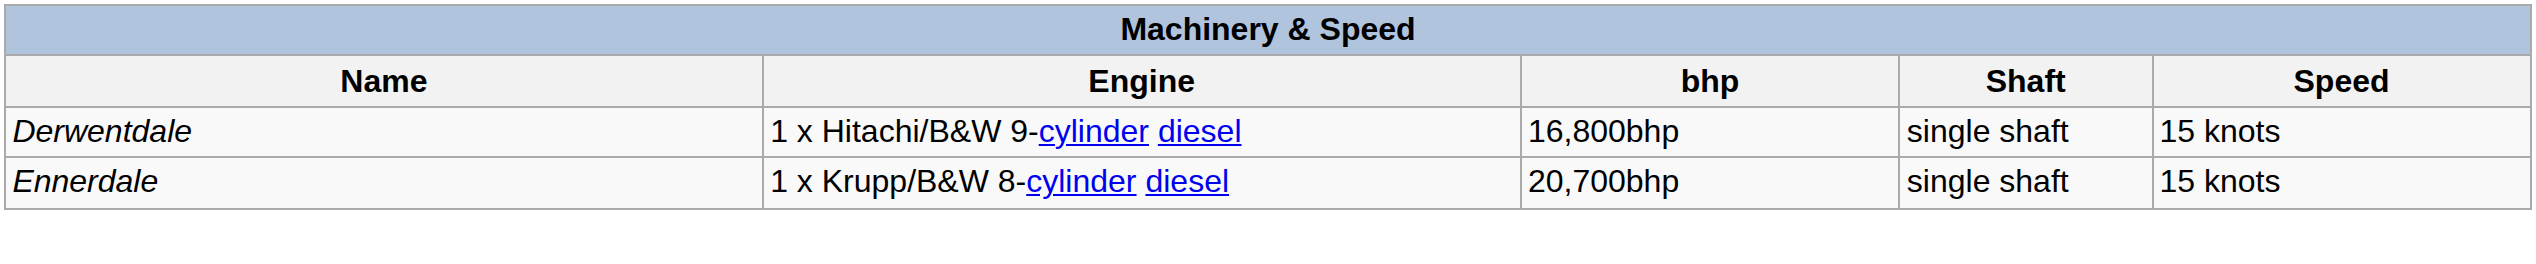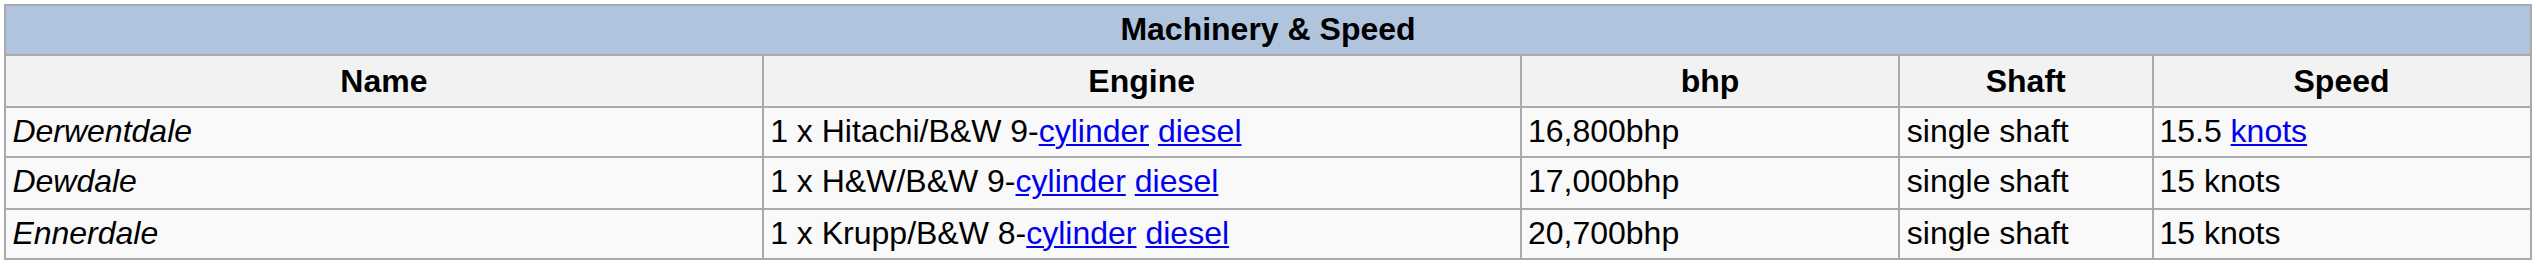(2220, 131) 15 knots -> (2233, 131) 15.5 knots
+ row: (75, 182)
